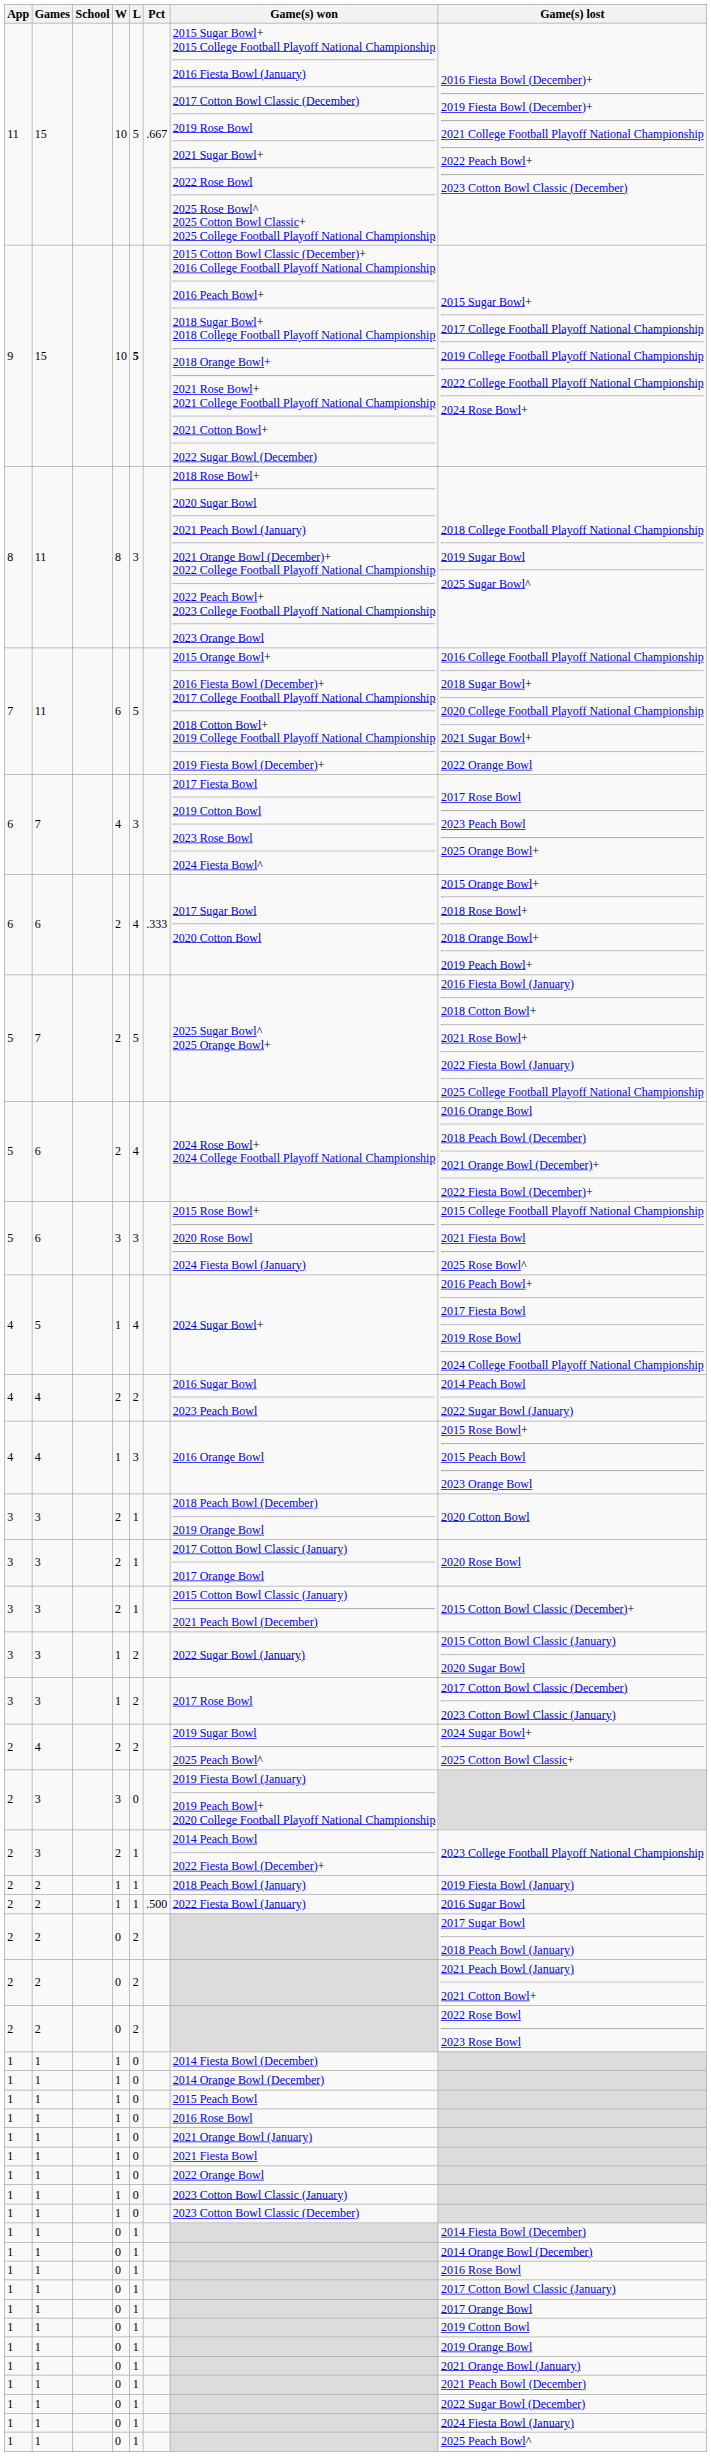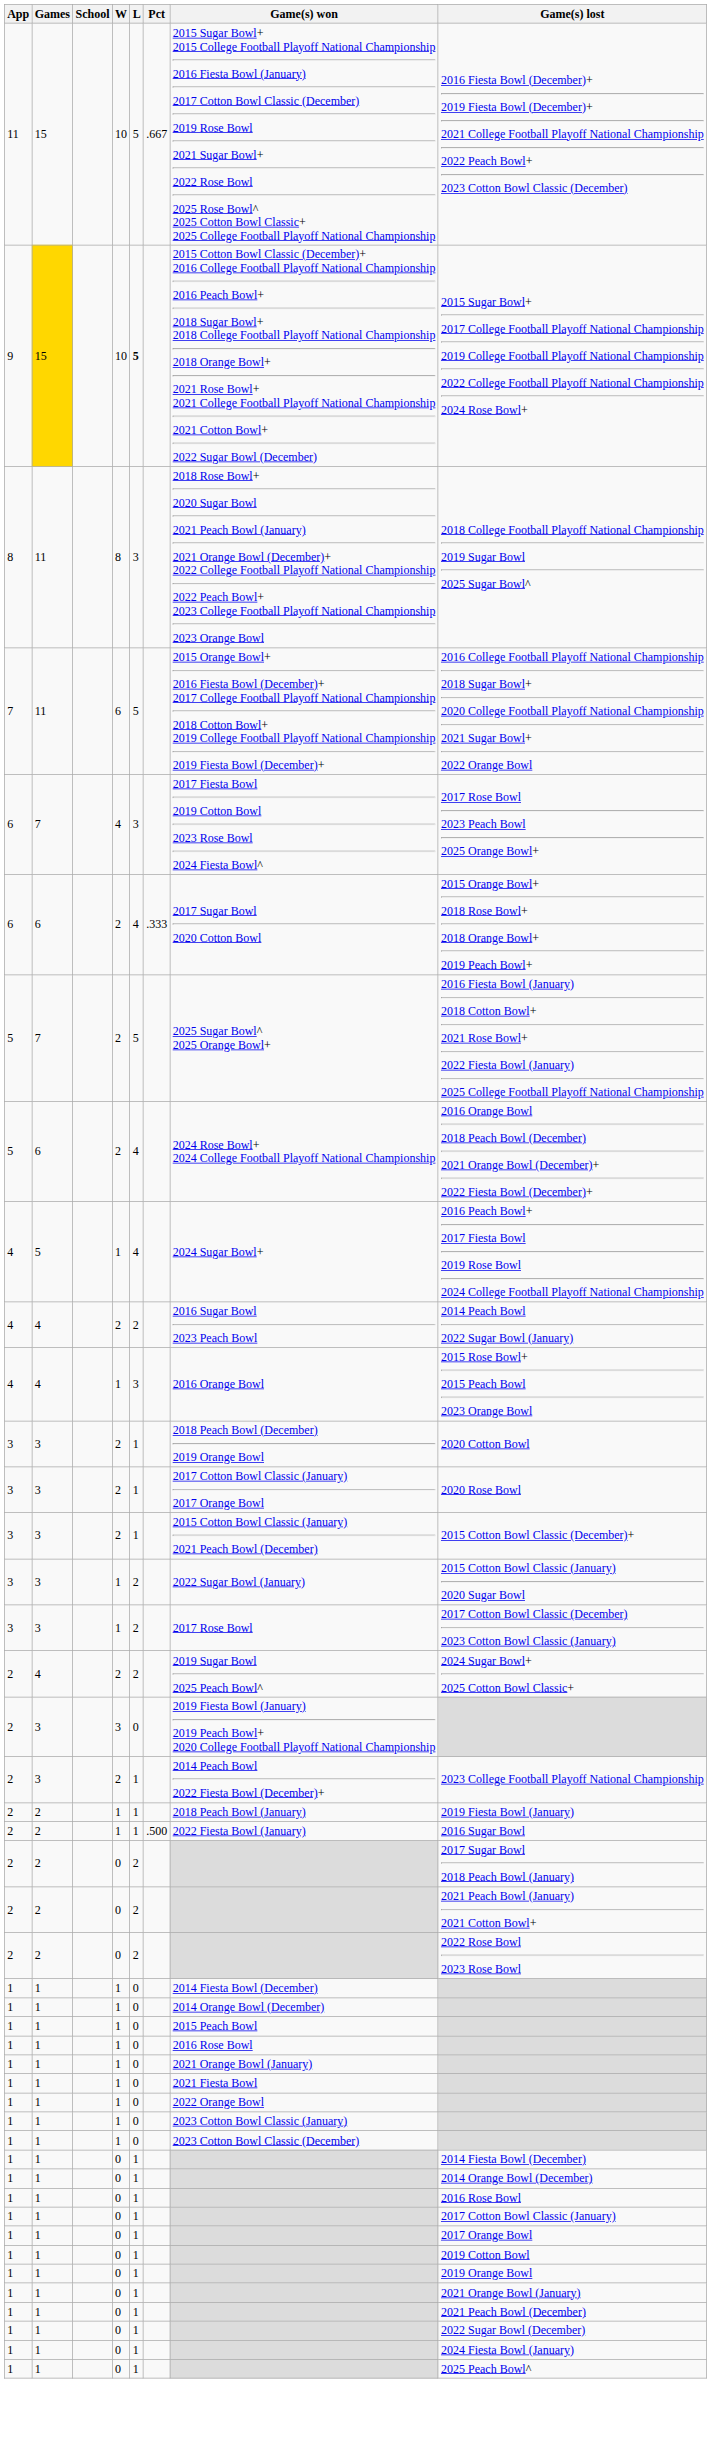(41, 355) no background -> (41, 355) gold background
- row: (10, 1238)
